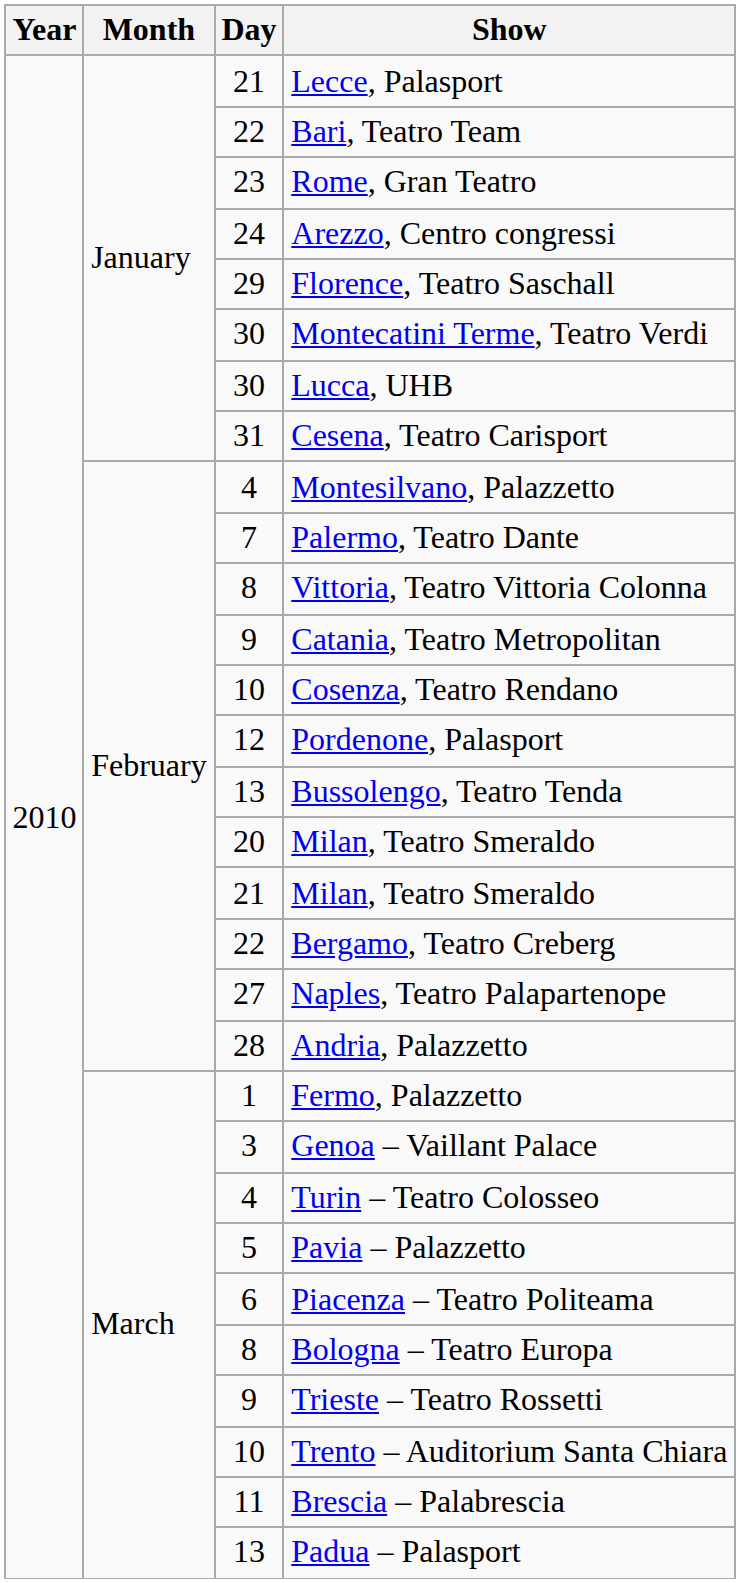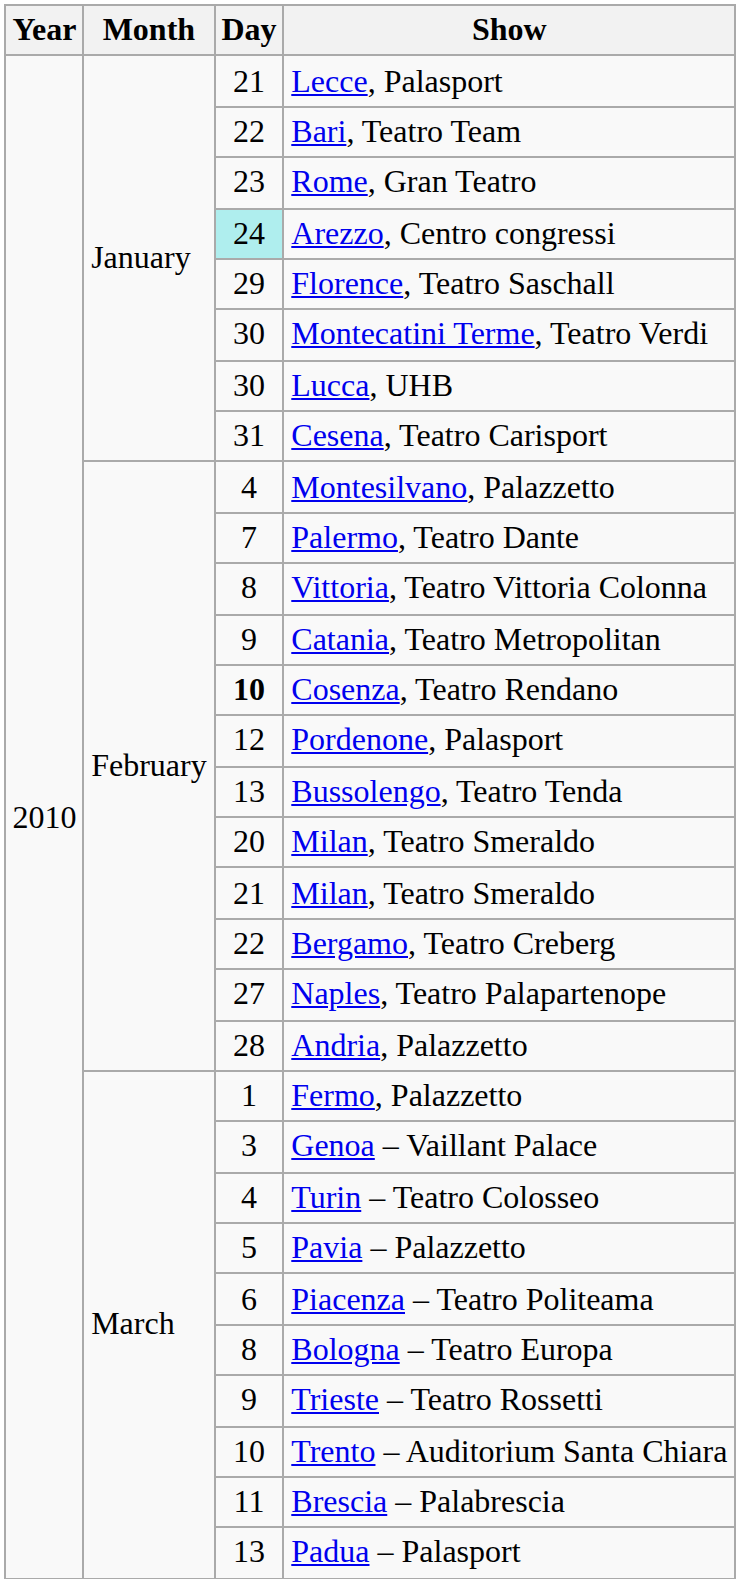(249, 232) no background -> (249, 232) paleturquoise background
(249, 689) normal -> (249, 689) bold
